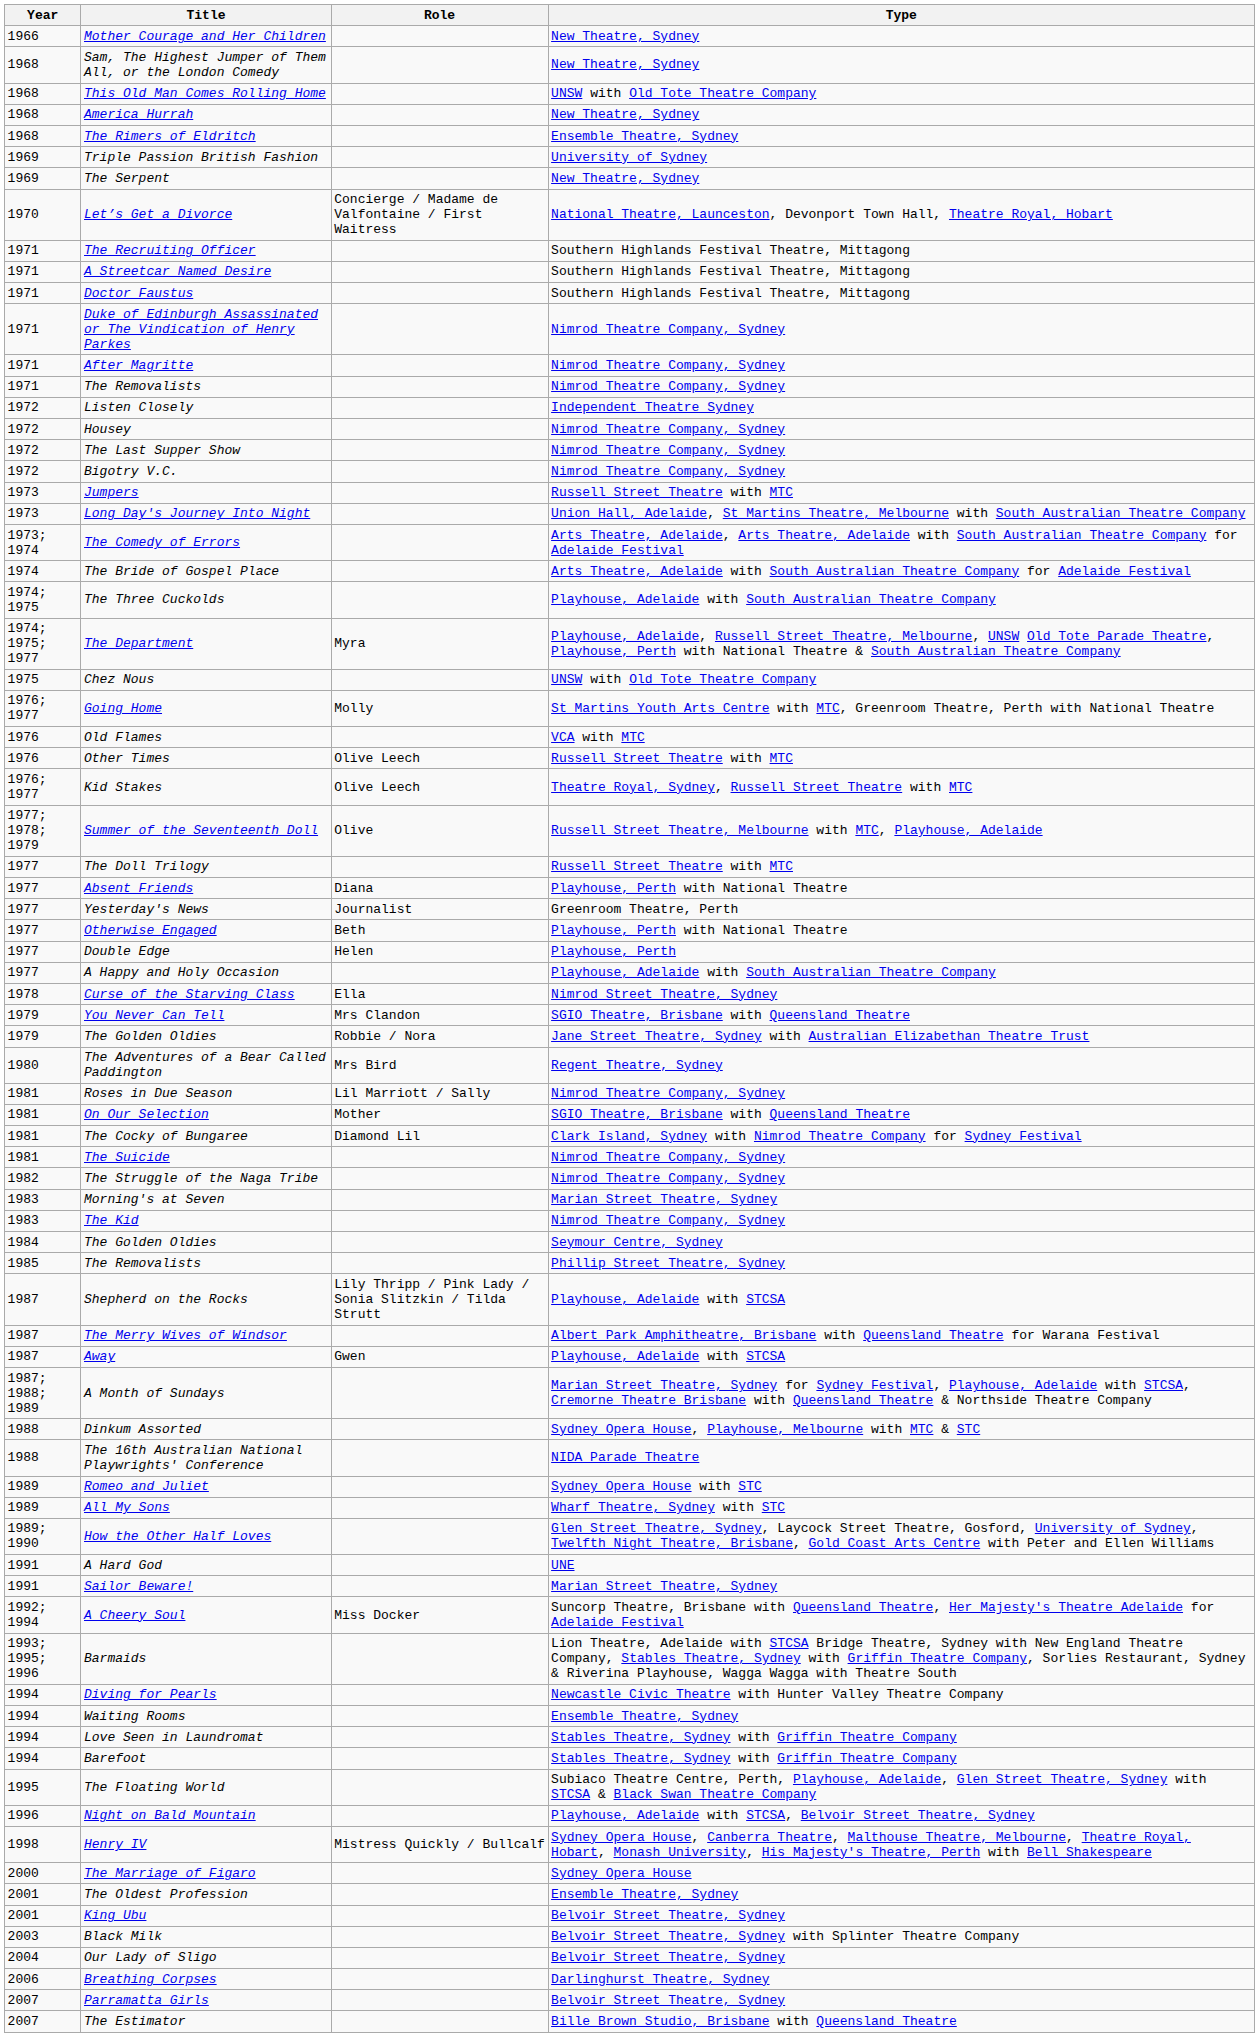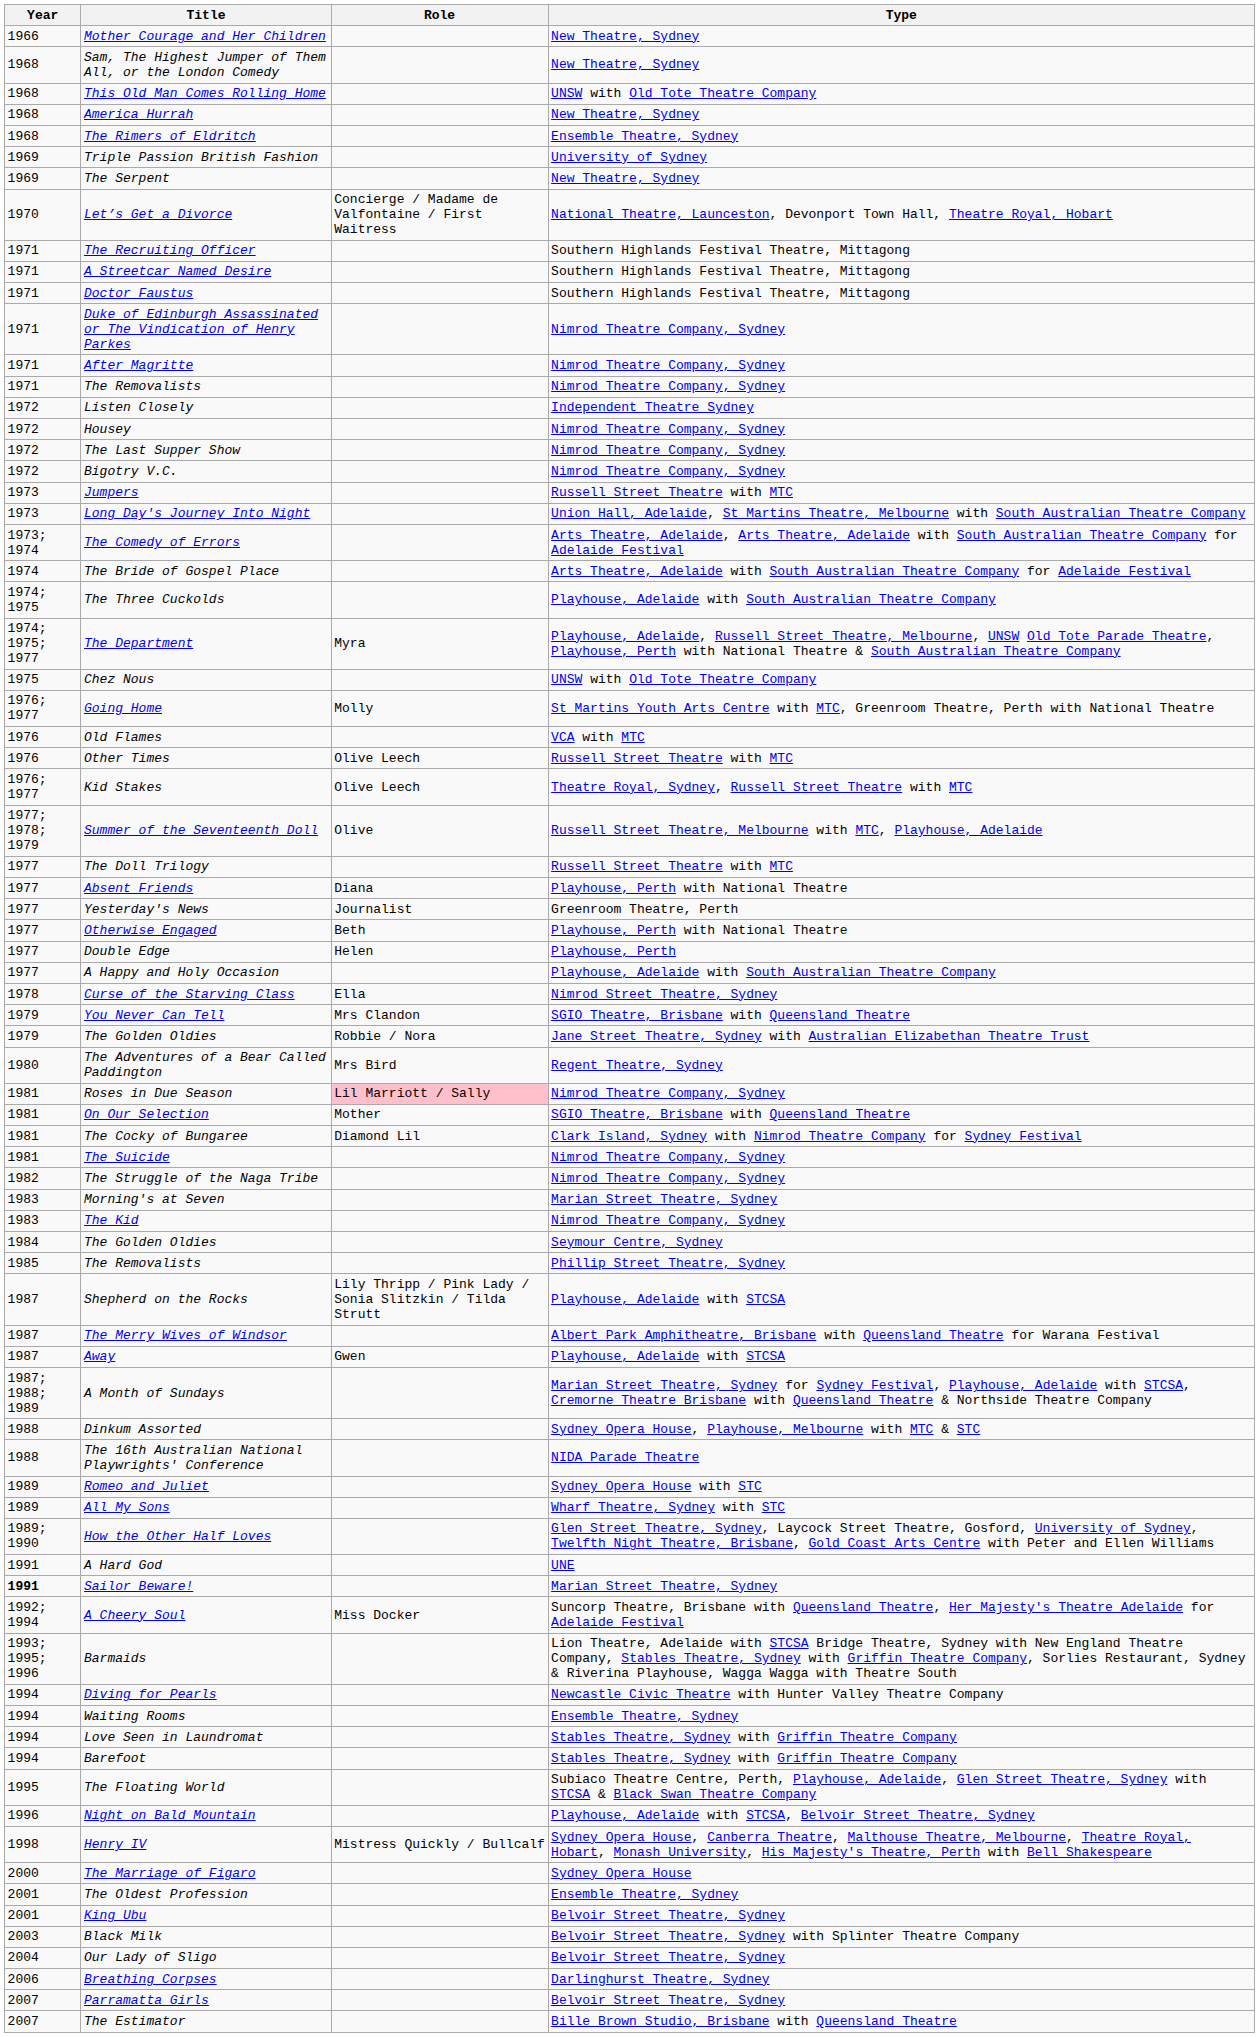(412, 1094) no background -> (412, 1094) pink background
(23, 1586) normal -> (23, 1586) bold
